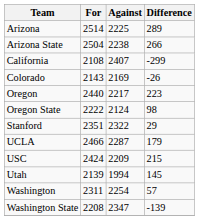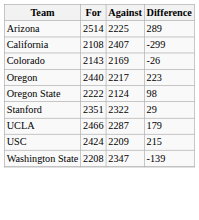- row: (35, 45)
- row: (17, 175)
- row: (31, 191)
